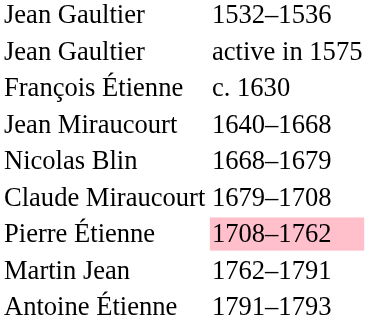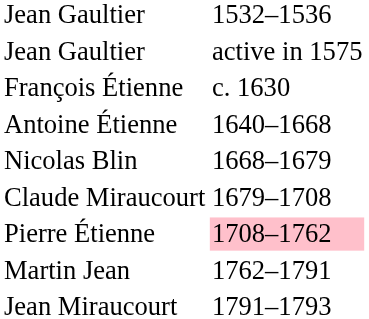(91, 124) Jean Miraucourt -> (91, 124) Antoine Étienne
(91, 306) Antoine Étienne -> (91, 306) Jean Miraucourt
